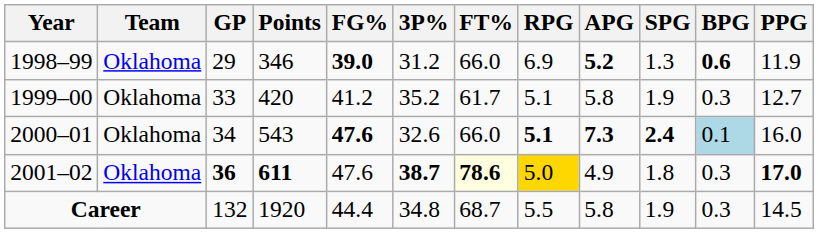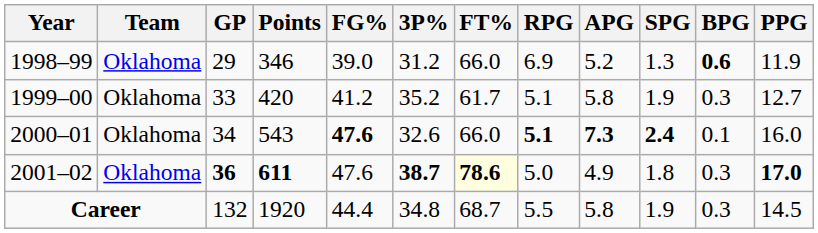(352, 60) bold -> (352, 60) normal
(599, 60) bold -> (599, 60) normal
(716, 135) lightblue background -> (716, 135) no background
(538, 172) gold background -> (538, 172) no background
